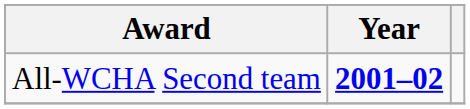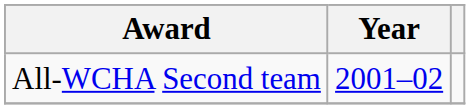(389, 77) bold -> (389, 77) normal
